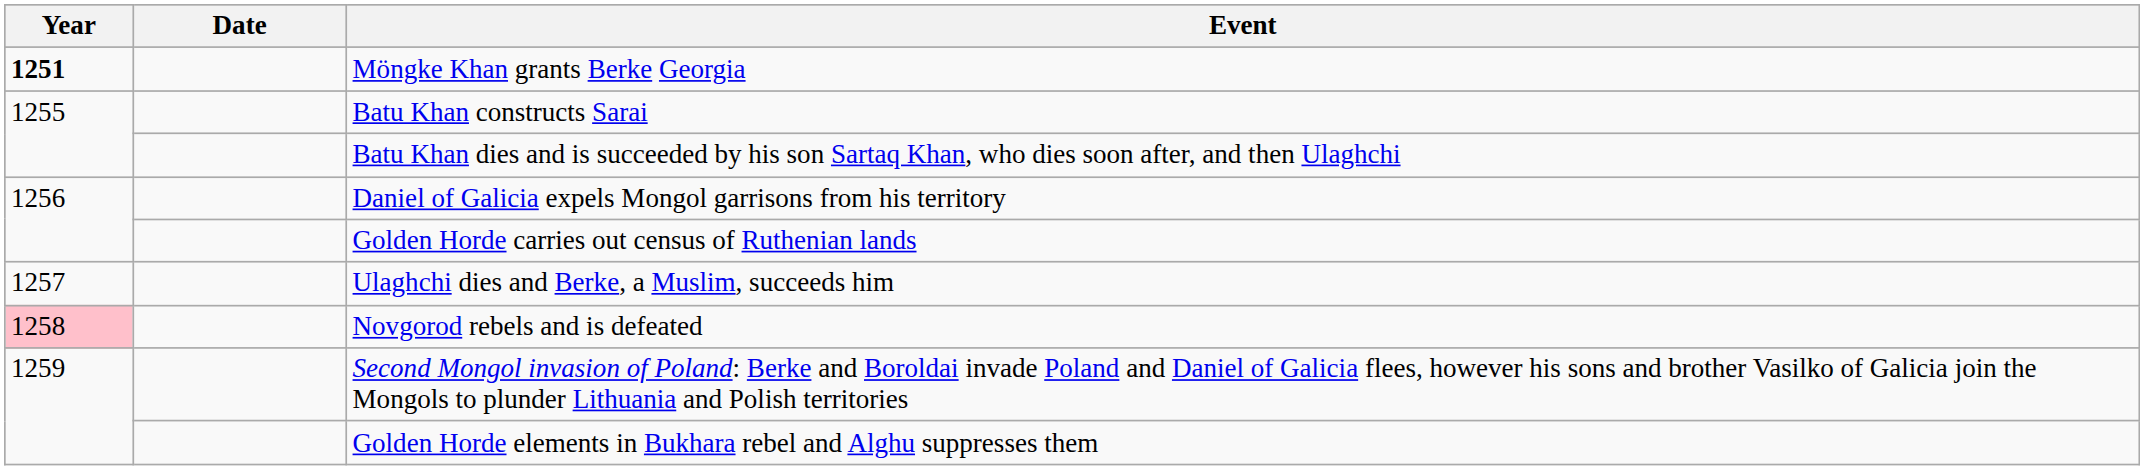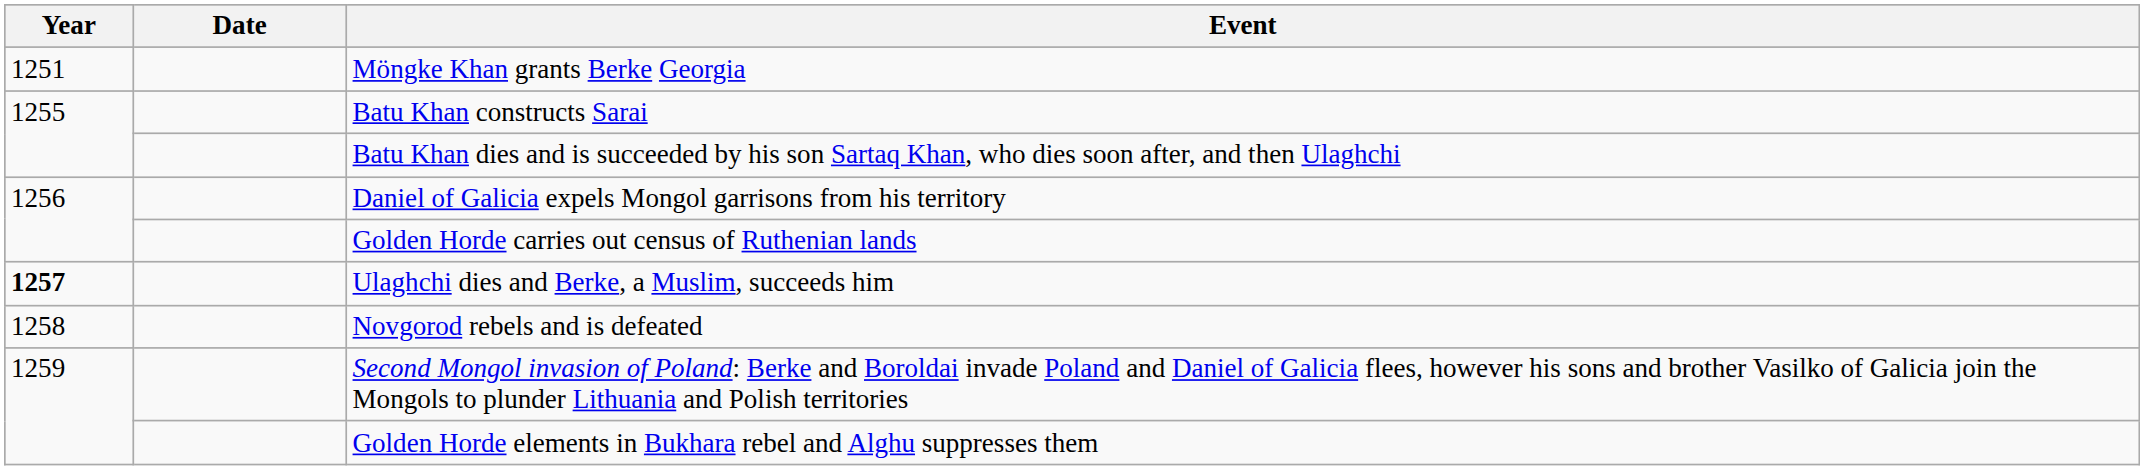(38, 68) bold -> (38, 68) normal
(38, 283) normal -> (38, 283) bold
(38, 326) pink background -> (38, 326) no background
